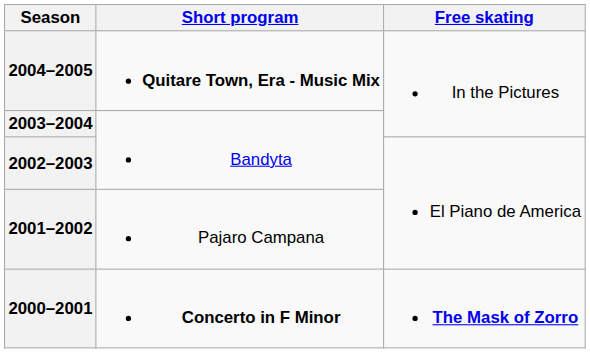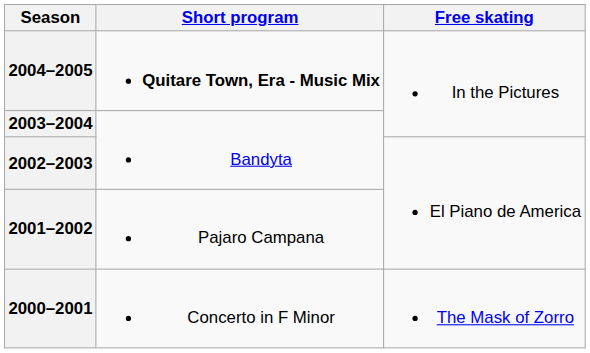(240, 318) bold -> (240, 318) normal
(484, 318) bold -> (484, 318) normal
